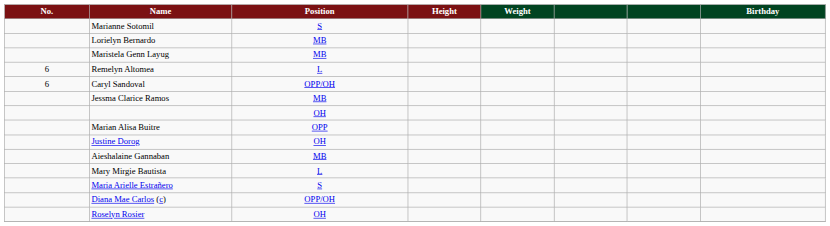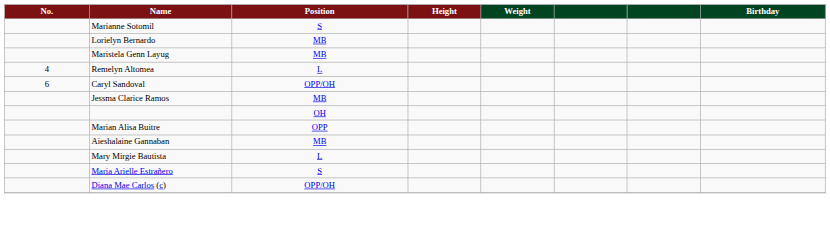(47, 69) 6 -> (47, 69) 4
- row: (116, 142)
- row: (118, 214)
